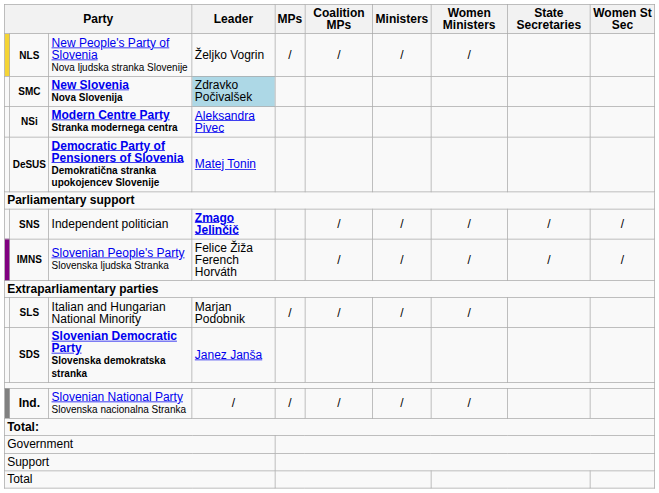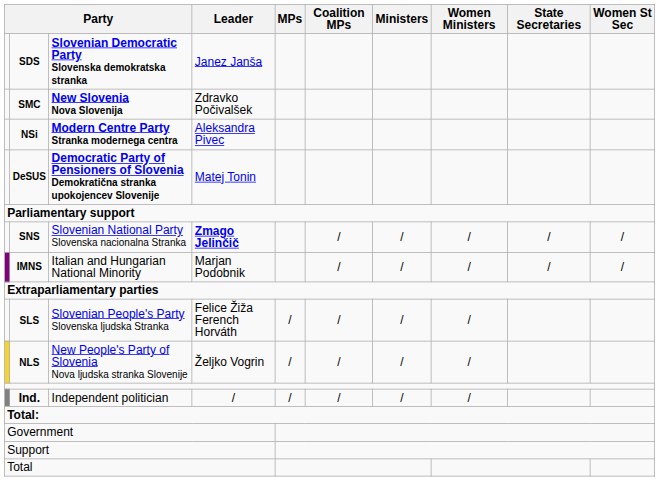rows swapped: (29, 354) <-> (29, 54)
(224, 91) lightblue background -> (224, 104) no background
(110, 224) Independent politician -> (119, 236) Slovenian National Party Slovenska nacionalna Stranka
(118, 259) Slovenian People's Party Slovenska ljudska Stranka -> (109, 267) Italian and Hungarian National Minority
(224, 259) Felice Žiža Ferench Horváth -> (220, 267) Marjan Podobnik
(109, 312) Italian and Hungarian National Minority -> (118, 319) Slovenian People's Party Slovenska ljudska Stranka
(220, 312) Marjan Podobnik -> (224, 320) Felice Žiža Ferench Horváth
(119, 402) Slovenian National Party Slovenska nacionalna Stranka -> (110, 397) Independent politician
